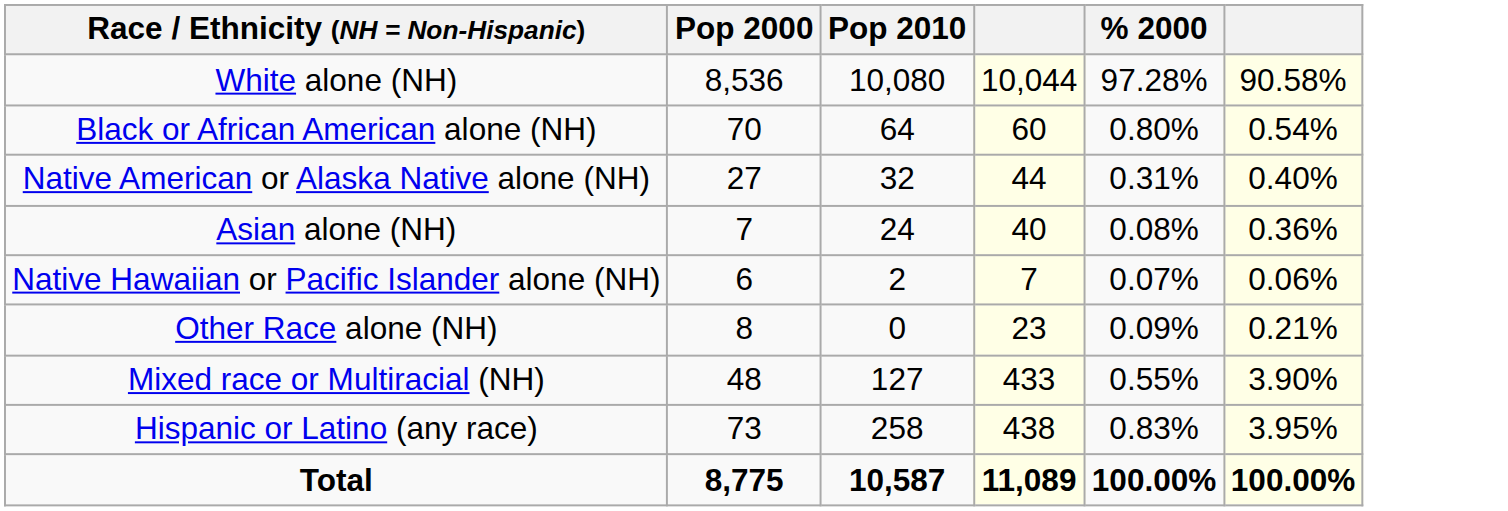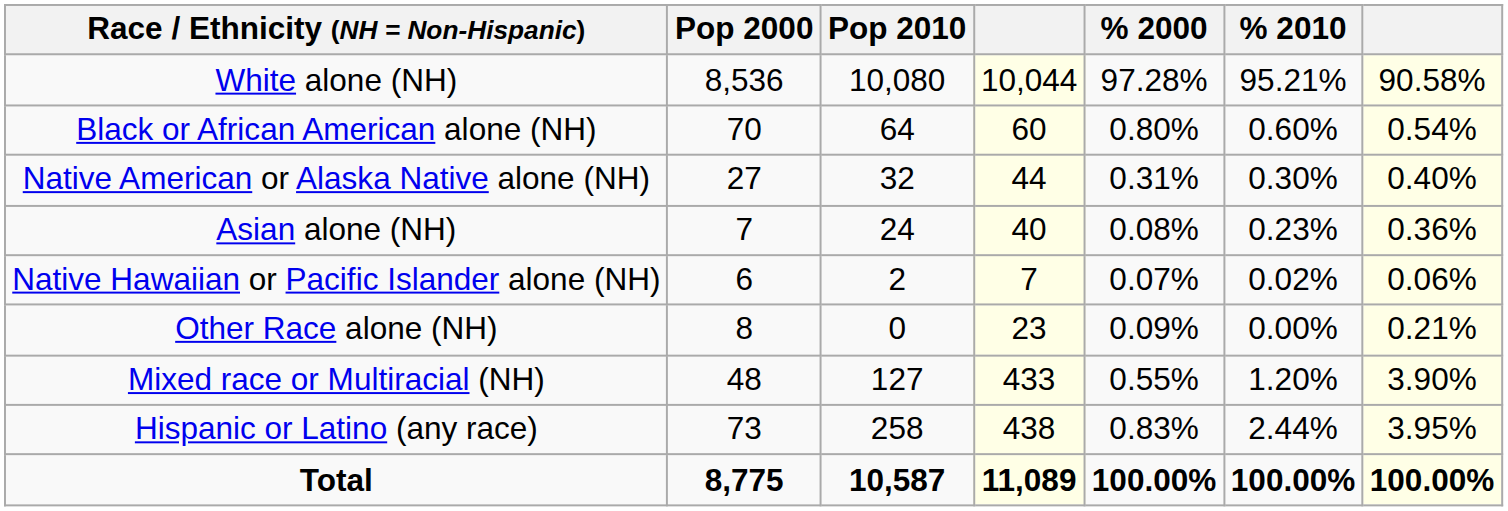+ column: (1293, 29)
